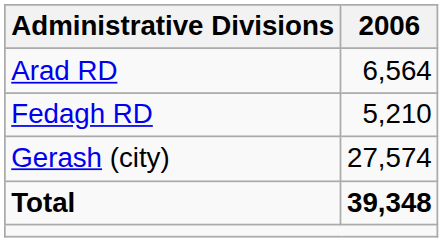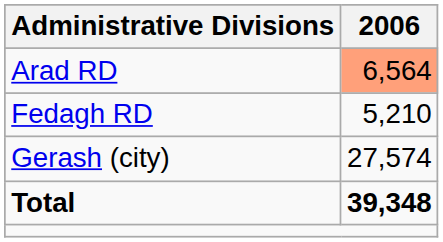(397, 70) no background -> (397, 70) lightsalmon background
